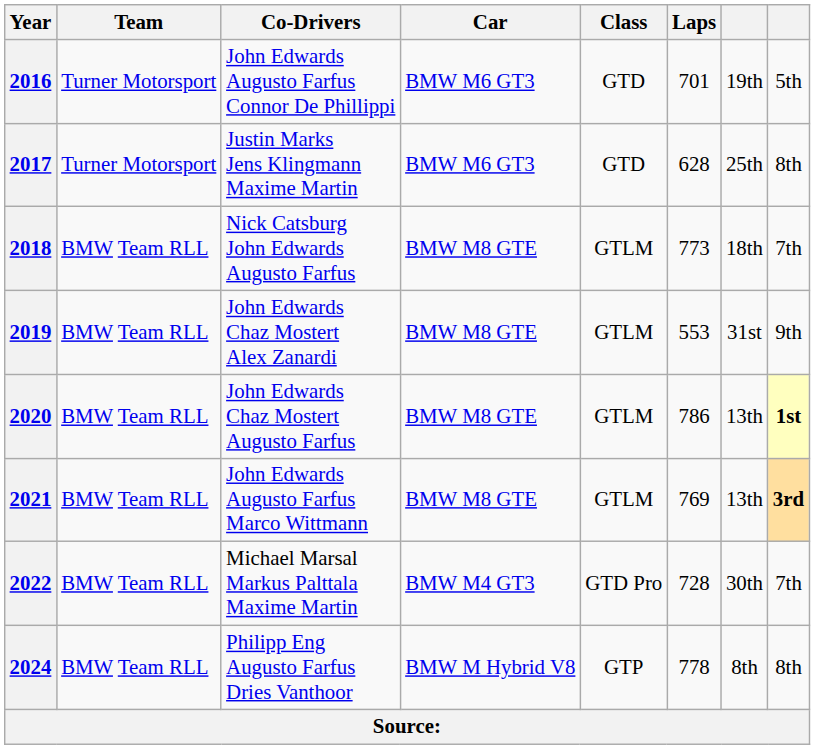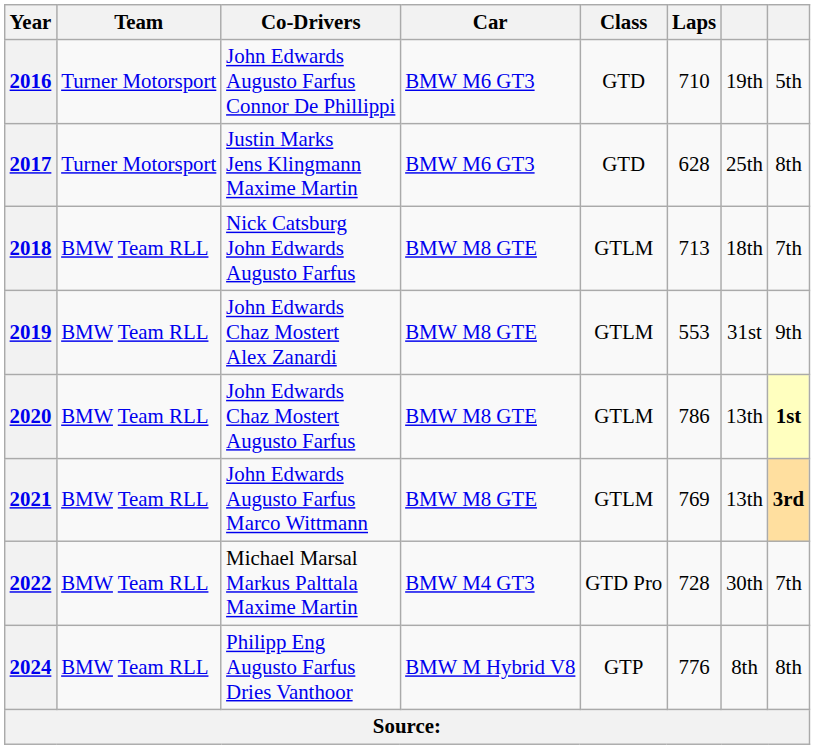(694, 81) 701 -> (694, 81) 710
(694, 248) 773 -> (694, 248) 713
(694, 667) 778 -> (694, 667) 776
